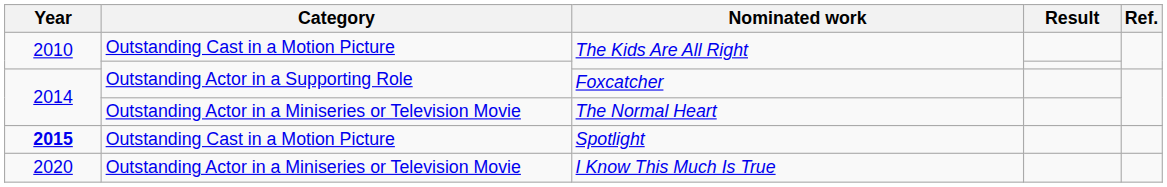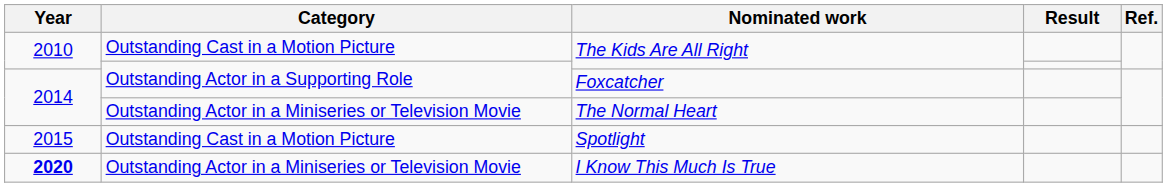(53, 139) bold -> (53, 139) normal
(53, 167) normal -> (53, 167) bold
